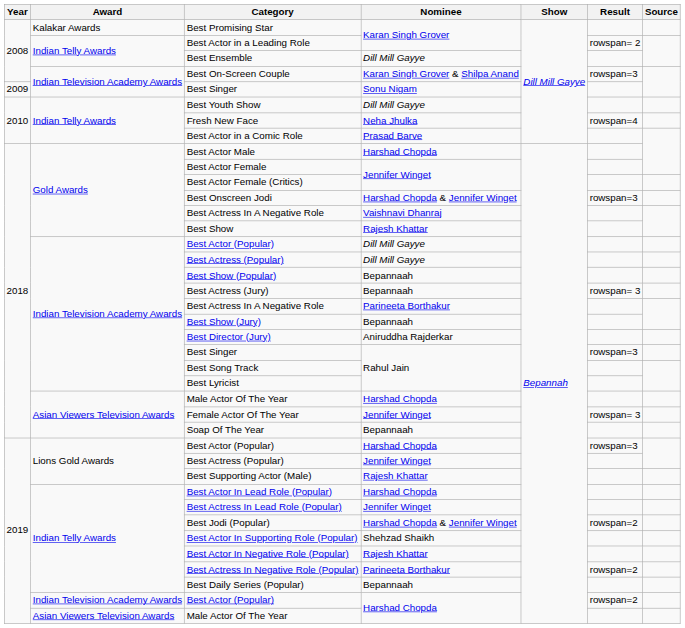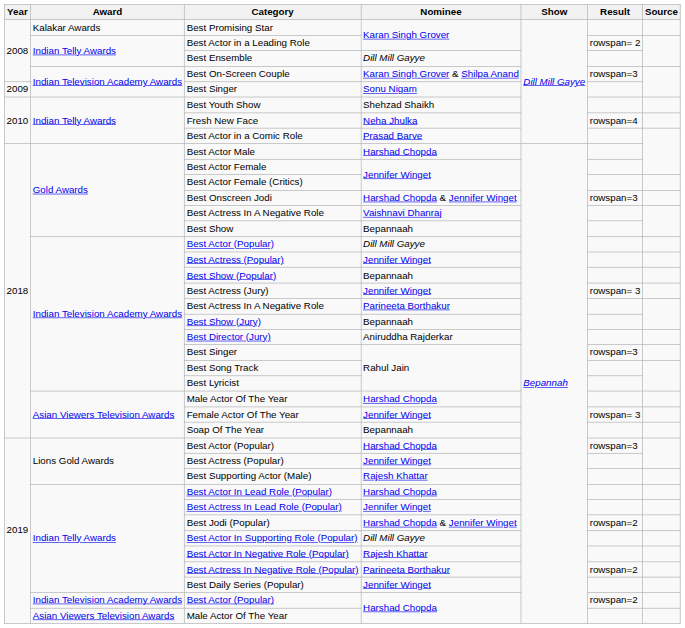(394, 105) Dill Mill Gayye -> (399, 105) Shehzad Shaikh
(395, 228) Rajesh Khattar -> (388, 228) Bepannaah
(394, 259) Dill Mill Gayye -> (397, 259) Jennifer Winget
(388, 290) Bepannaah -> (397, 290) Jennifer Winget
(399, 538) Shehzad Shaikh -> (394, 538) Dill Mill Gayye
(388, 584) Bepannaah -> (397, 584) Jennifer Winget
